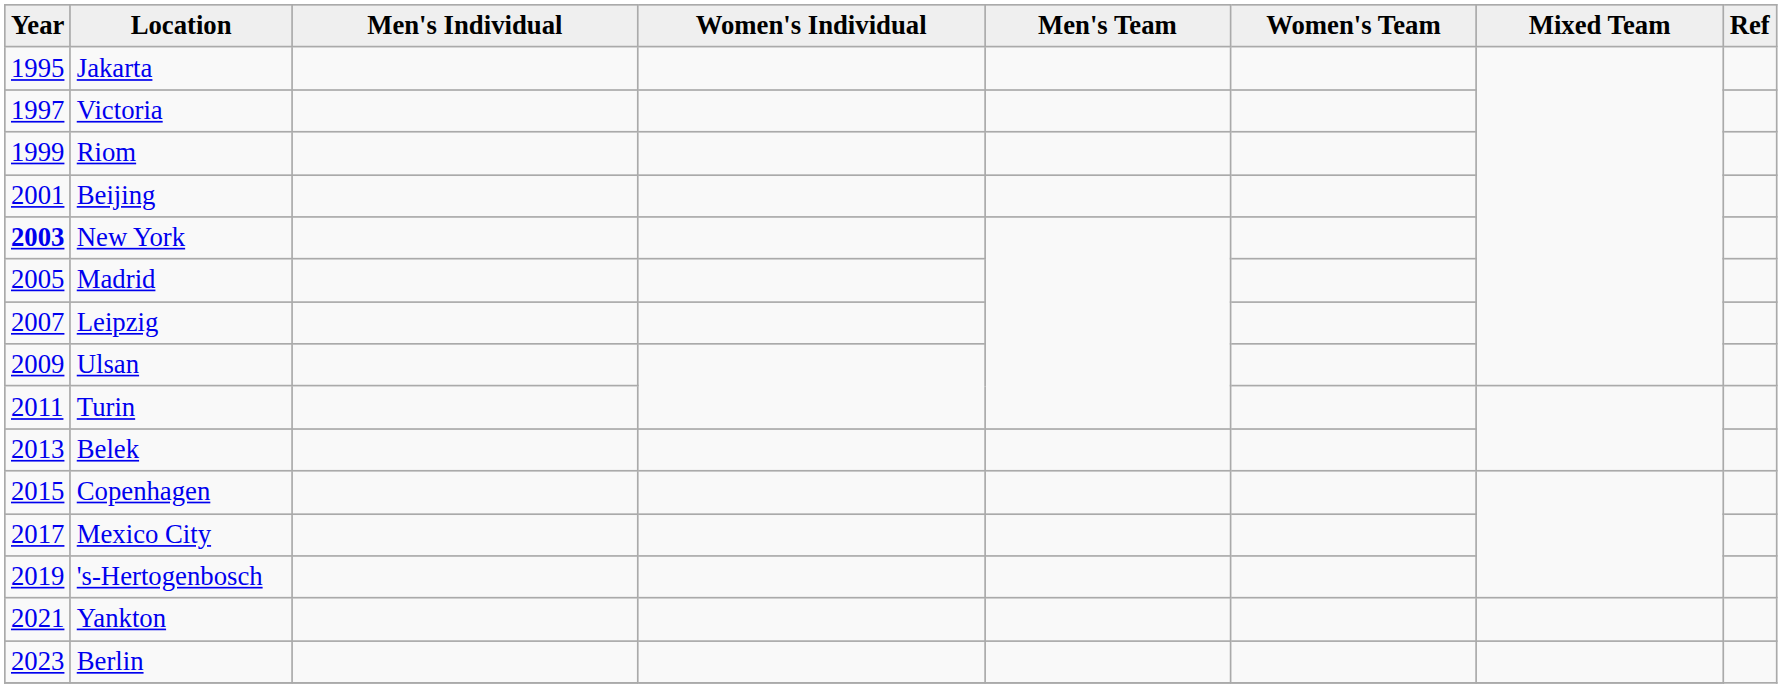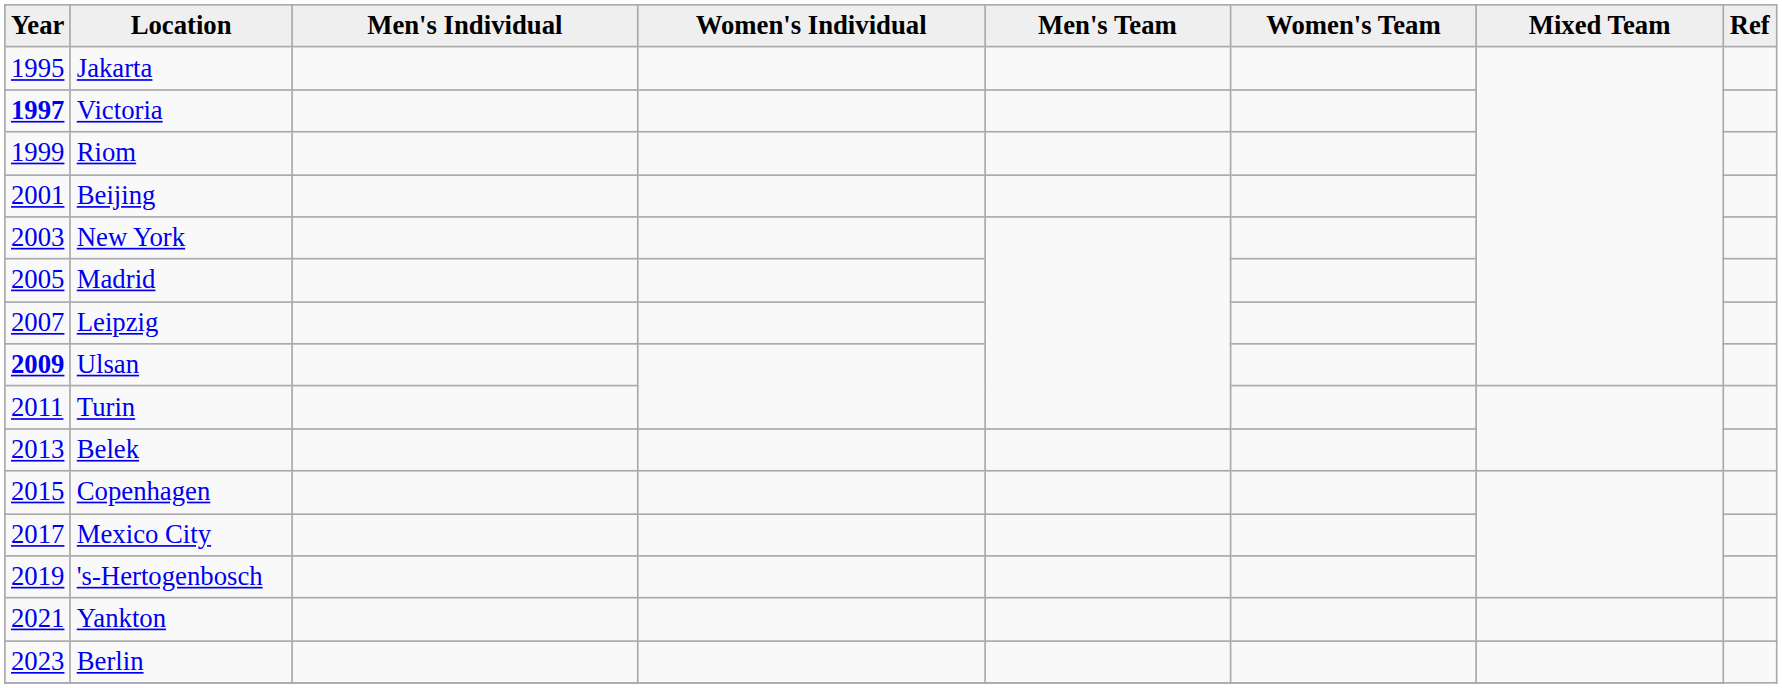(38, 110) normal -> (38, 110) bold
(38, 237) bold -> (38, 237) normal
(38, 364) normal -> (38, 364) bold
